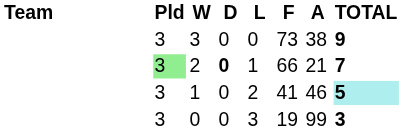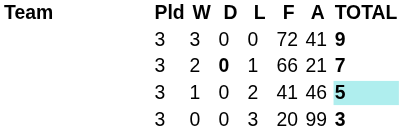(287, 39) 73 -> (287, 39) 72
(316, 39) 38 -> (316, 39) 41
(160, 66) lightgreen background -> (160, 66) no background
(287, 119) 19 -> (287, 119) 20
